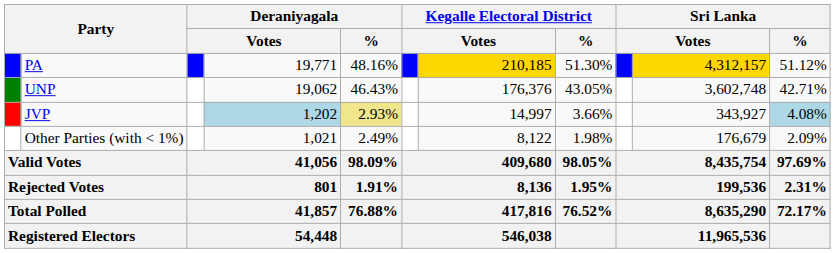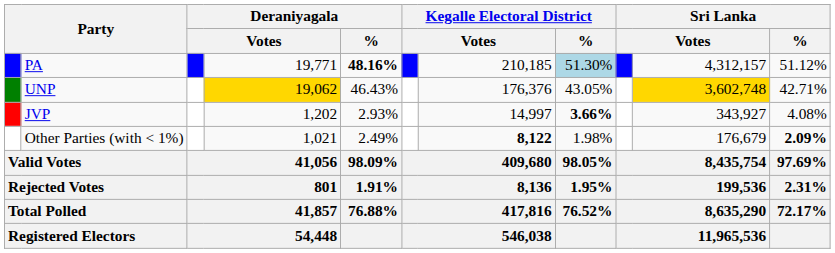(374, 65) normal -> (373, 65) bold
(527, 65) gold background -> (527, 65) no background
(589, 65) no background -> (589, 65) lightblue background
(735, 65) gold background -> (735, 65) no background
(316, 89) no background -> (316, 89) gold background
(735, 89) no background -> (735, 89) gold background
(320, 114) lightblue background -> (320, 114) no background
(378, 114) khaki background -> (378, 114) no background
(593, 114) normal -> (591, 114) bold
(807, 114) lightblue background -> (807, 114) no background
(534, 138) normal -> (534, 138) bold
(807, 138) normal -> (806, 138) bold
